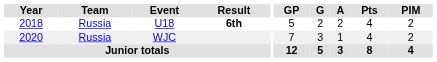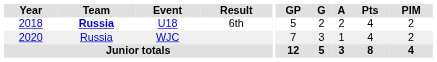(95, 24) normal -> (96, 24) bold
(234, 24) bold -> (236, 24) normal
